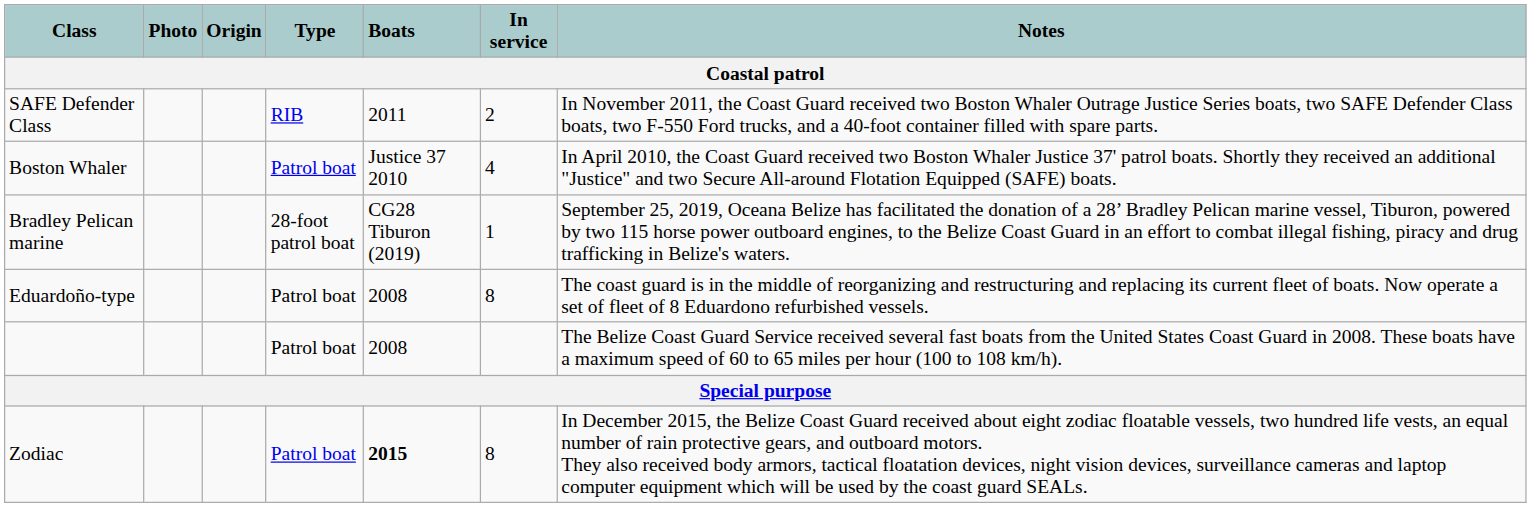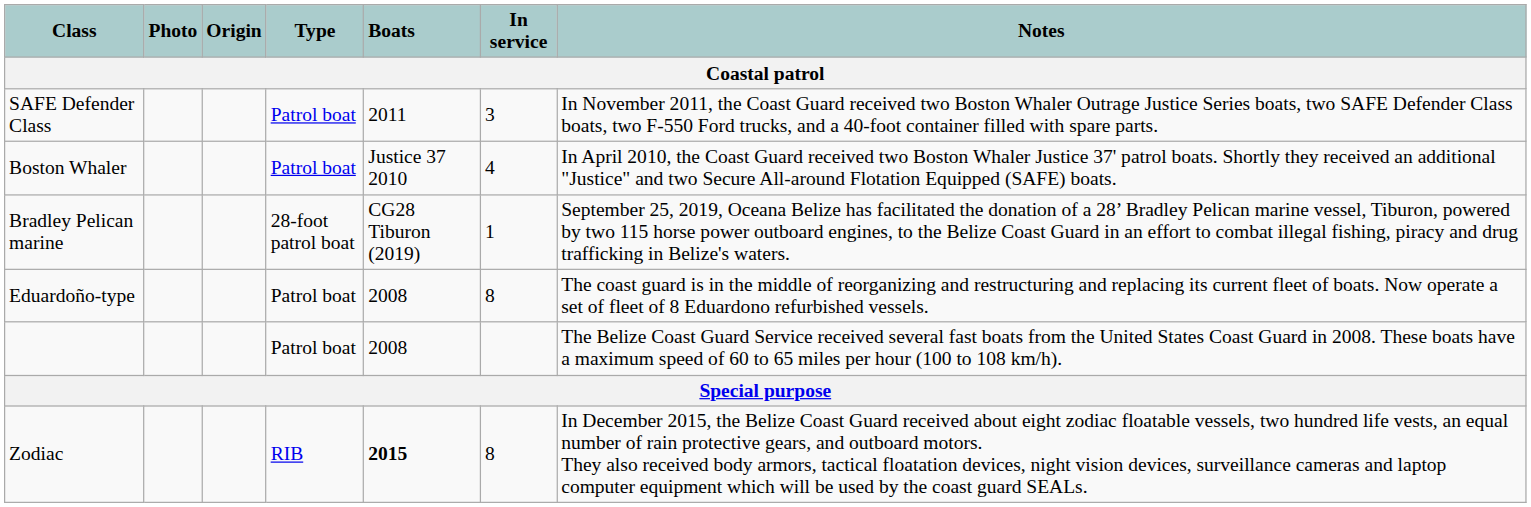(287, 114) RIB -> (313, 114) Patrol boat
(490, 114) 2 -> (490, 114) 3
(313, 454) Patrol boat -> (287, 454) RIB
